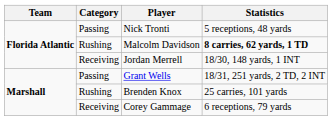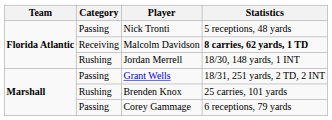(95, 44) Rushing -> (99, 44) Receiving
(99, 60) Receiving -> (95, 60) Rushing
(99, 107) Receiving -> (94, 107) Passing
